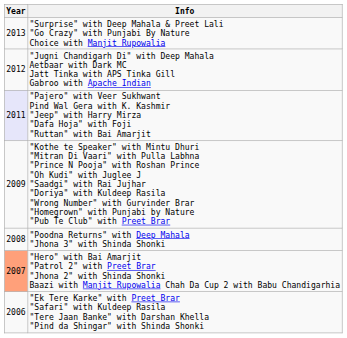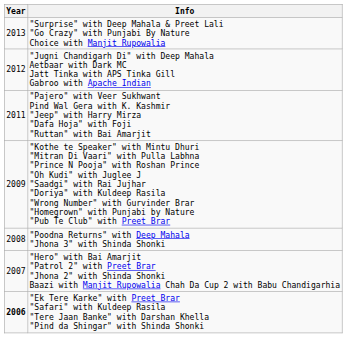(16, 115) lavender background -> (16, 115) no background
(16, 271) lightsalmon background -> (16, 271) no background
(16, 312) normal -> (16, 312) bold
